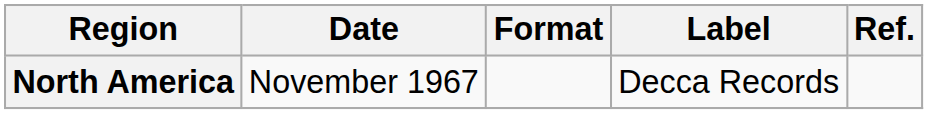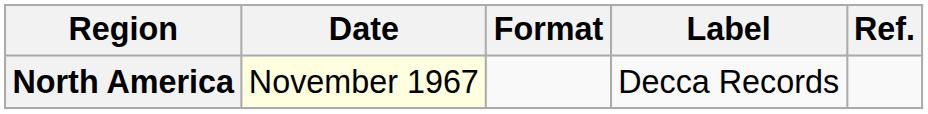(364, 81) no background -> (364, 81) lightyellow background
